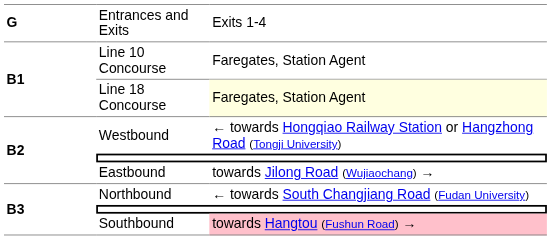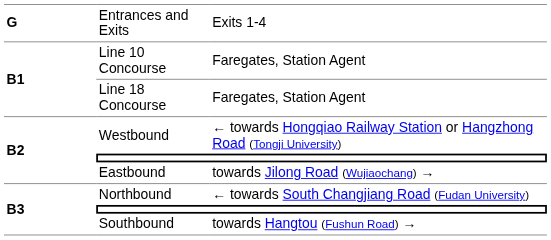(289, 98) lightyellow background -> (289, 98) no background
(314, 224) pink background -> (314, 224) no background
